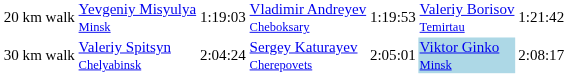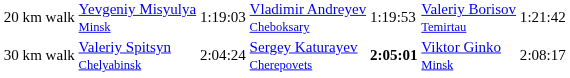(393, 55) normal -> (394, 55) bold
(459, 55) lightblue background -> (461, 55) no background
